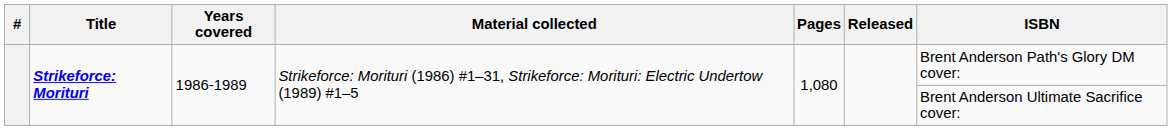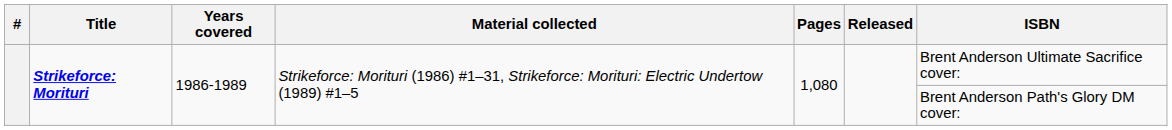(1027, 65) Brent Anderson Path's Glory DM cover: -> (1031, 65) Brent Anderson Ultimate Sacrifice cover:
(1031, 105) Brent Anderson Ultimate Sacrifice cover: -> (1027, 105) Brent Anderson Path's Glory DM cover:
